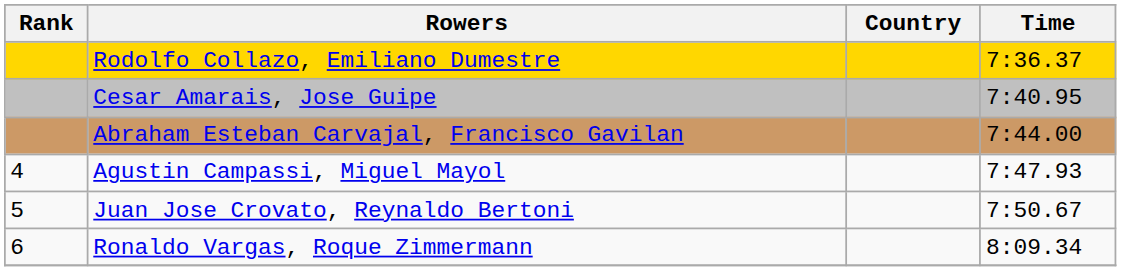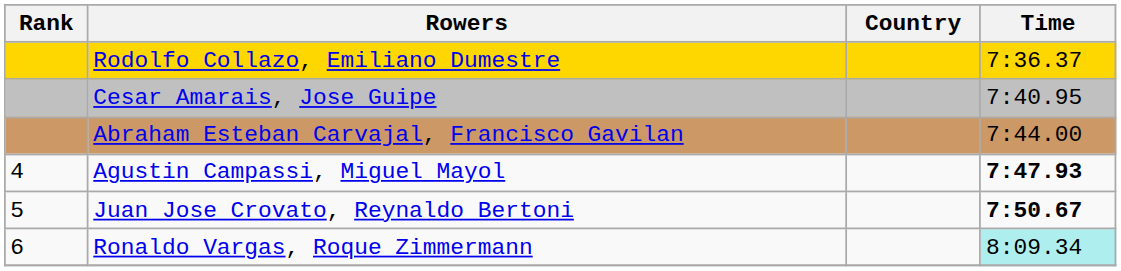(1034, 173) normal -> (1034, 173) bold
(1034, 210) normal -> (1034, 210) bold
(1034, 247) no background -> (1034, 247) paleturquoise background
